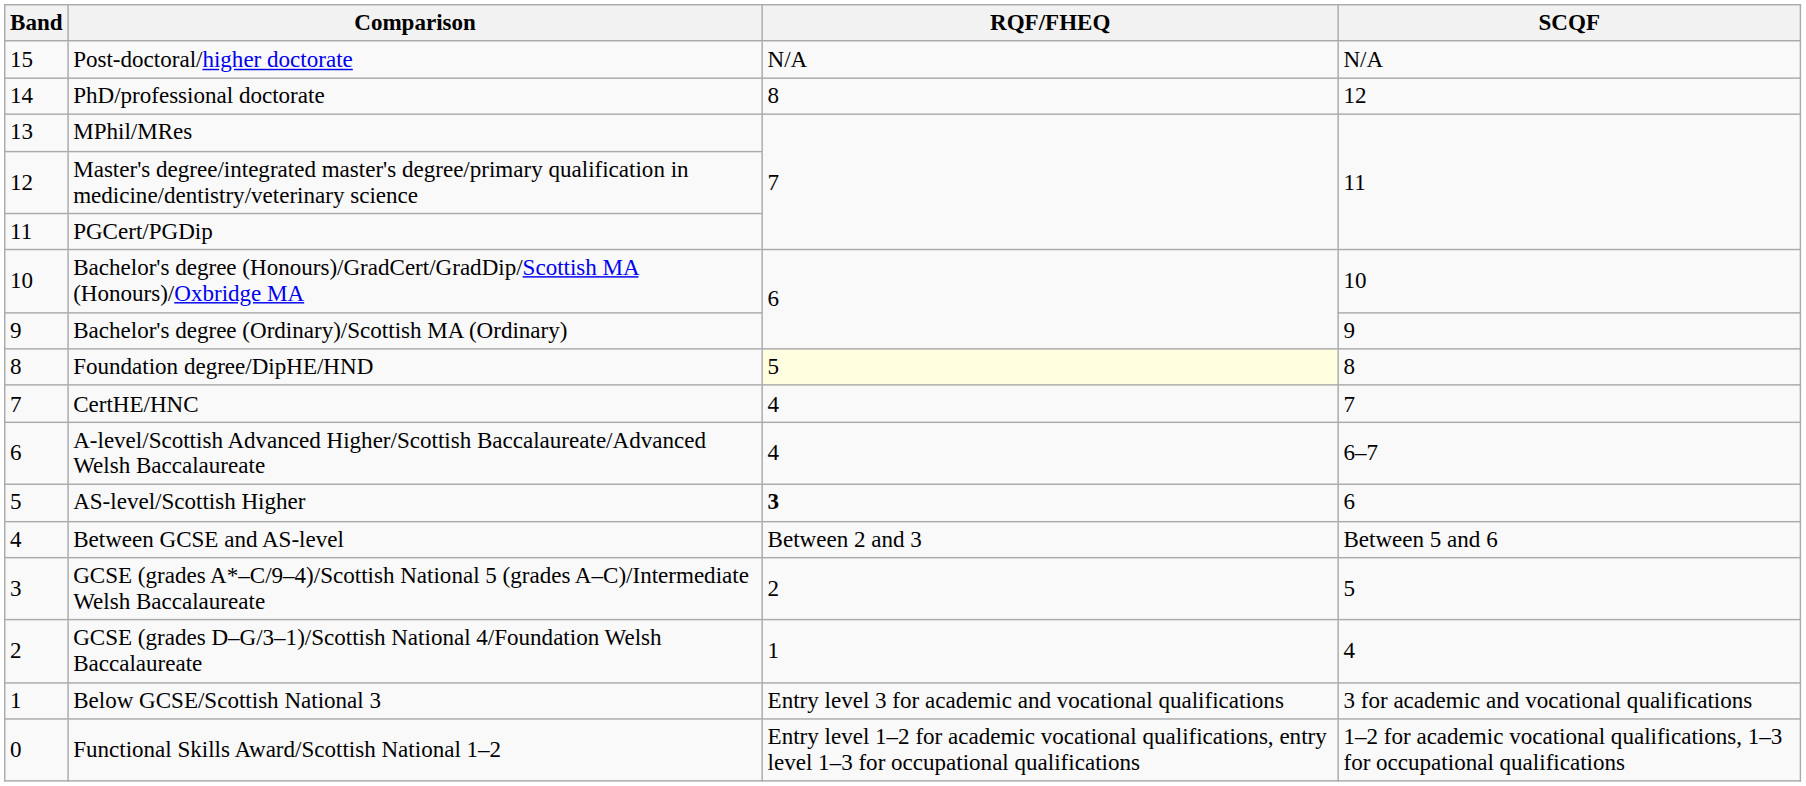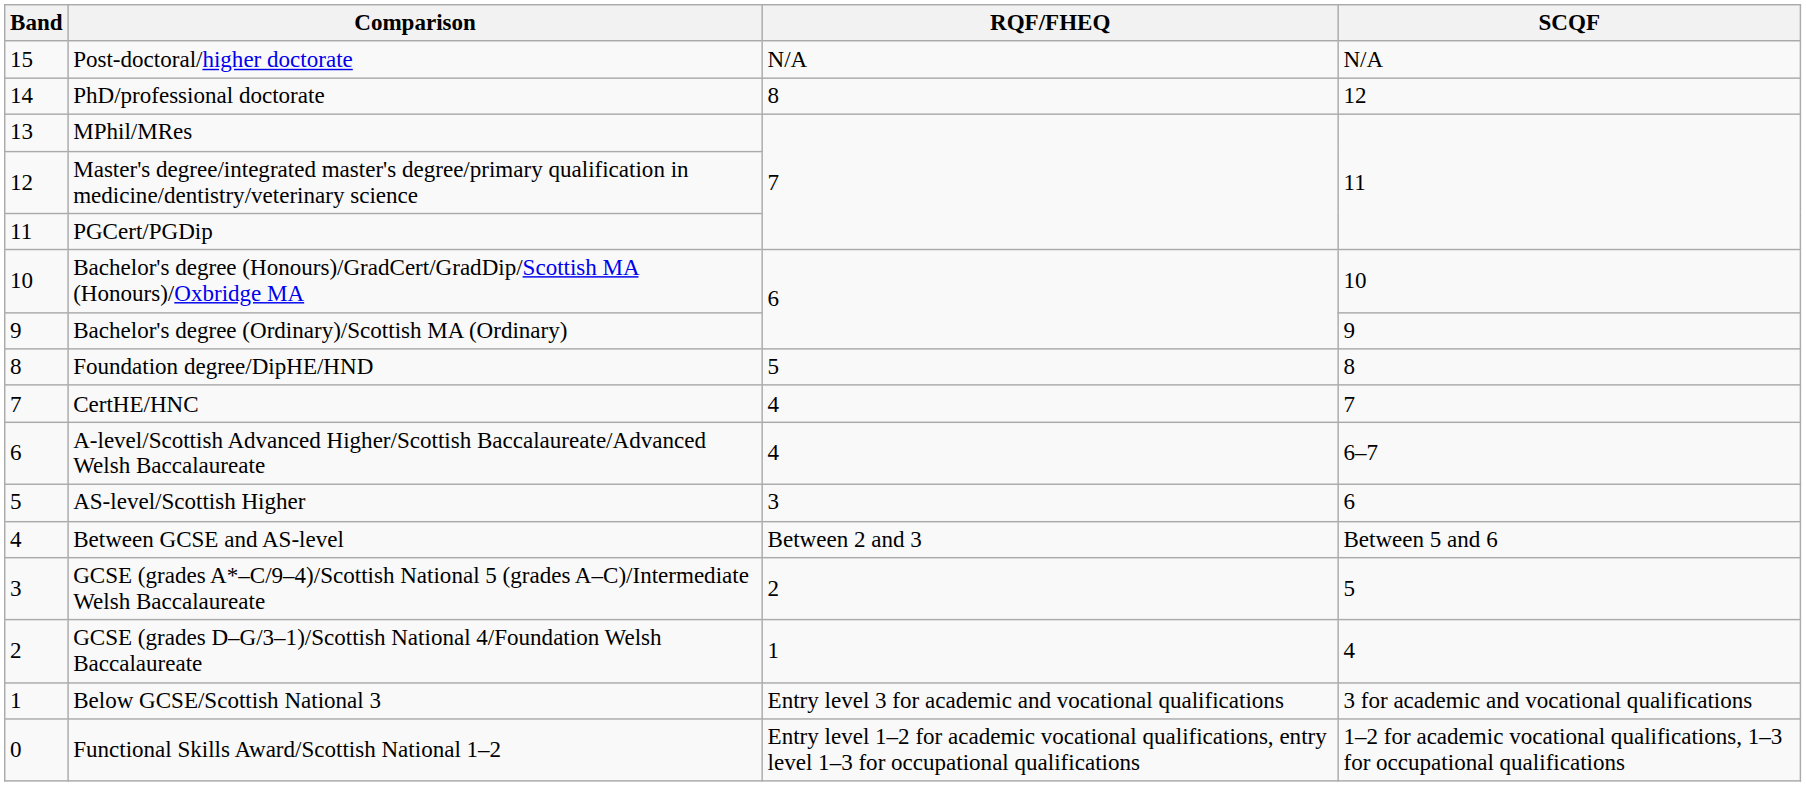(773, 366) lightyellow background -> (773, 366) no background
(773, 502) bold -> (773, 502) normal
